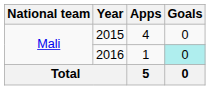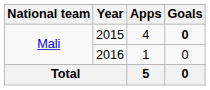(185, 34) normal -> (185, 34) bold
(185, 54) paleturquoise background -> (185, 54) no background
